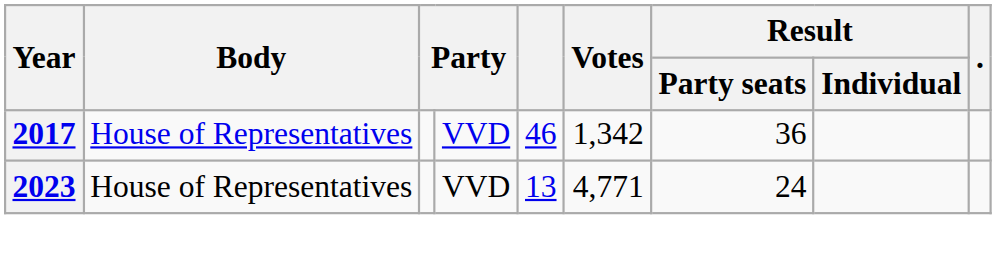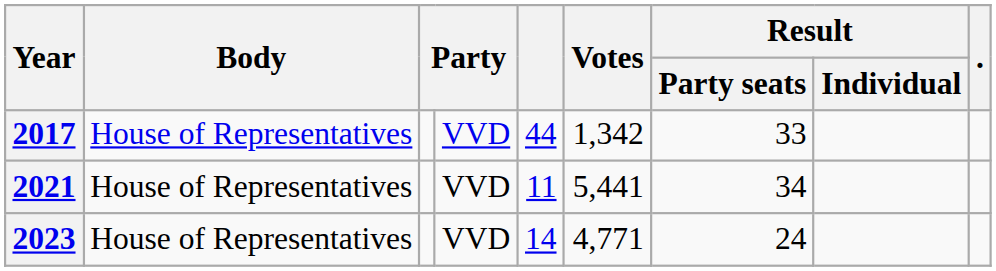(541, 134) 46 -> (541, 134) 44
(791, 134) 36 -> (791, 134) 33
+ row: (44, 186)
(541, 186) 13 -> (541, 238) 14
